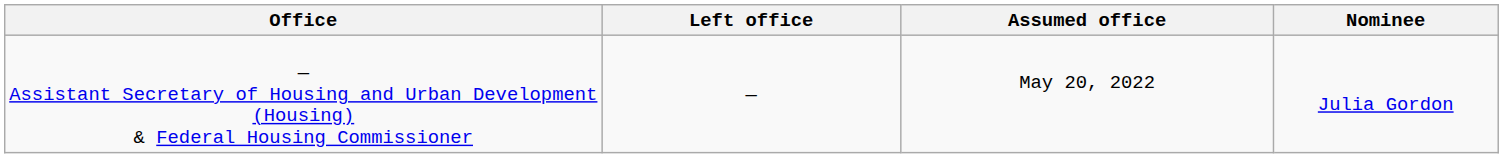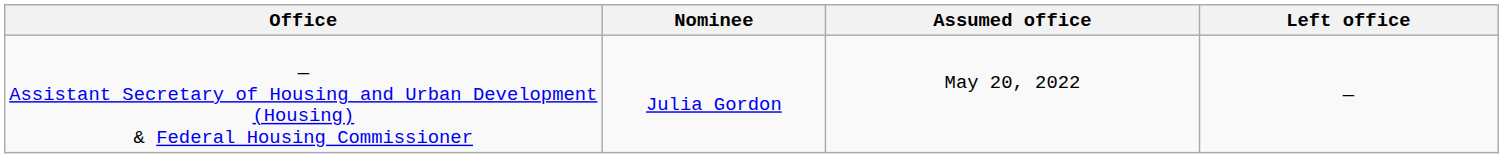columns swapped: (1386, 20) <-> (751, 20)
